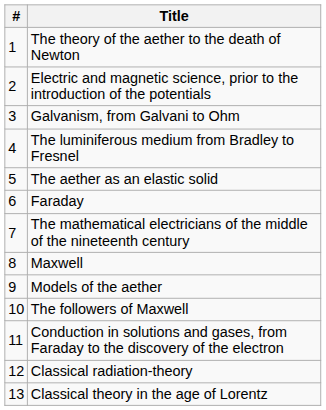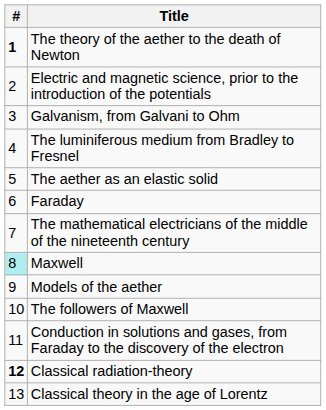(12, 47) normal -> (12, 47) bold
(12, 263) no background -> (12, 263) paleturquoise background
(16, 371) normal -> (16, 371) bold
